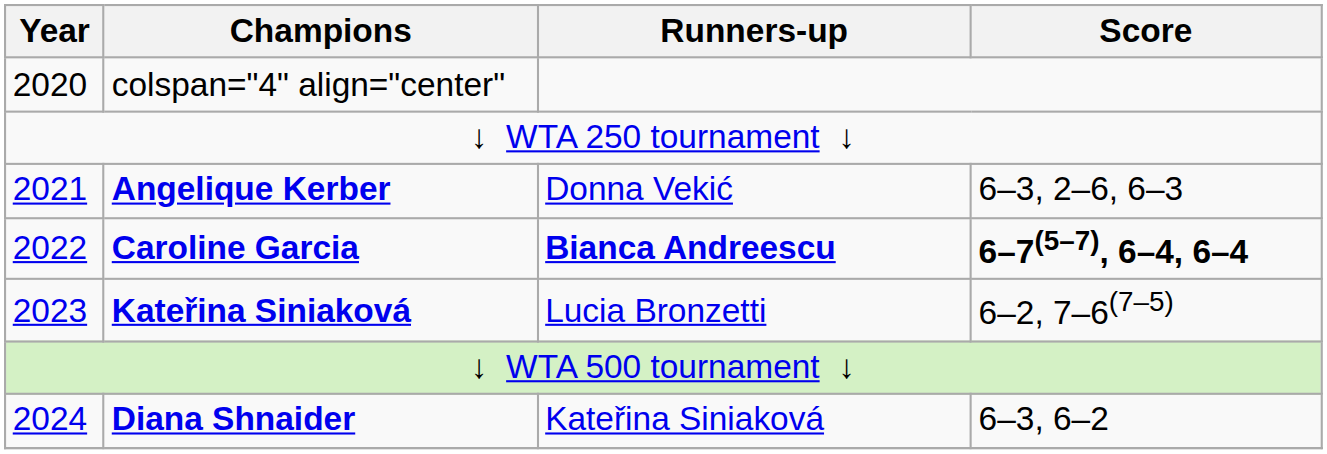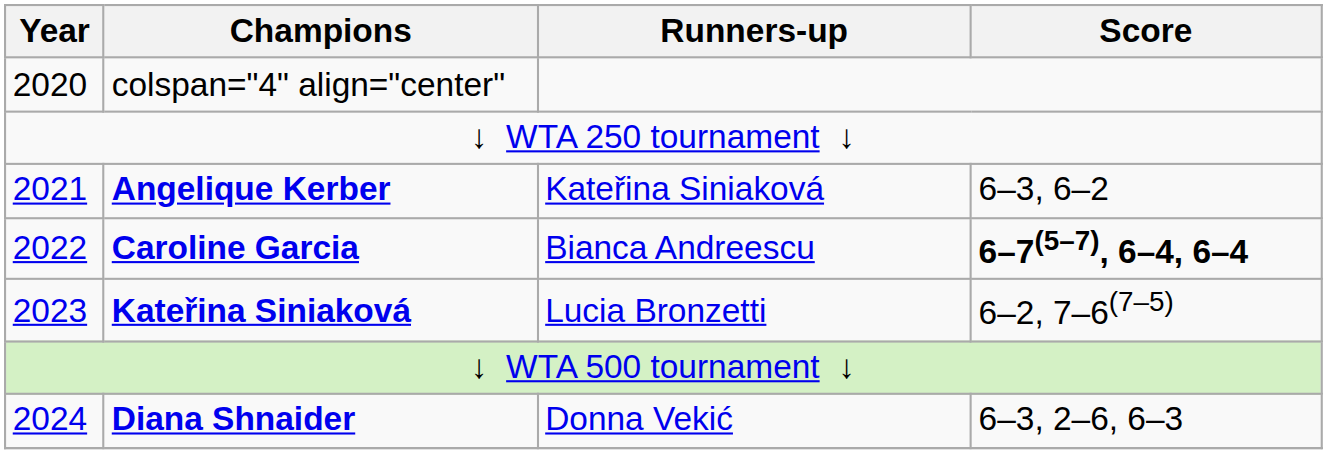(639, 190) Donna Vekić -> (685, 190) Kateřina Siniaková
(1081, 190) 6–3, 2–6, 6–3 -> (1044, 190) 6–3, 6–2
(690, 247) bold -> (680, 247) normal
(685, 420) Kateřina Siniaková -> (639, 420) Donna Vekić
(1044, 420) 6–3, 6–2 -> (1081, 420) 6–3, 2–6, 6–3
